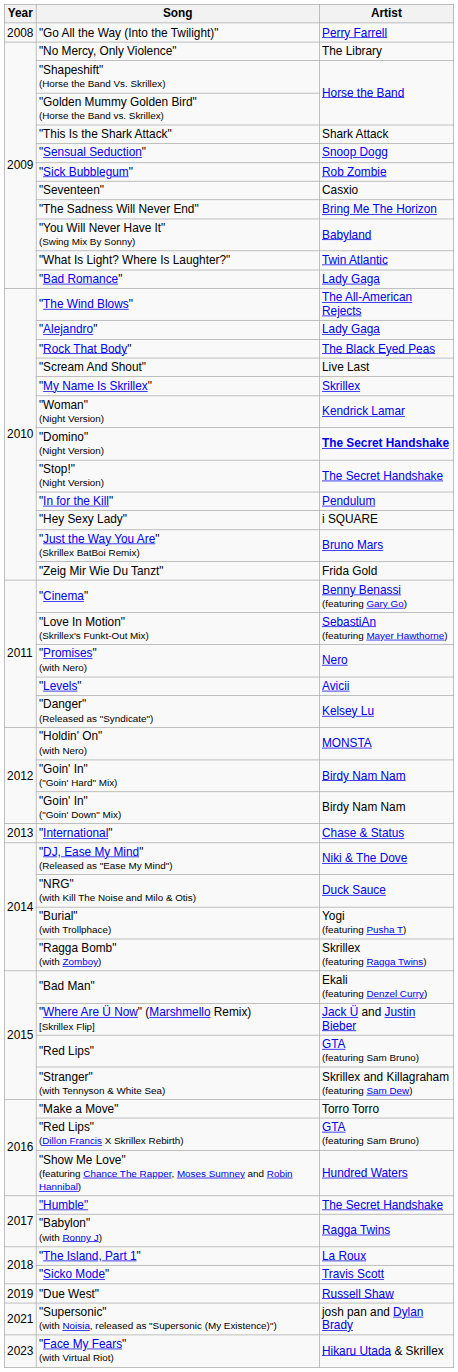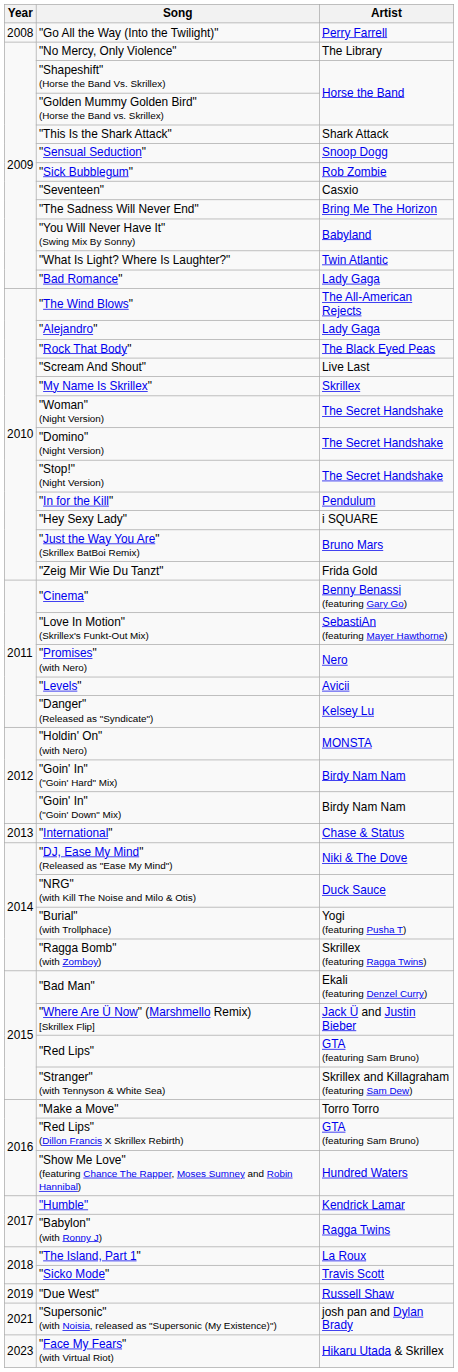(363, 411) Kendrick Lamar -> (383, 411) The Secret Handshake
(385, 443) bold -> (383, 443) normal
(383, 1205) The Secret Handshake -> (363, 1205) Kendrick Lamar
